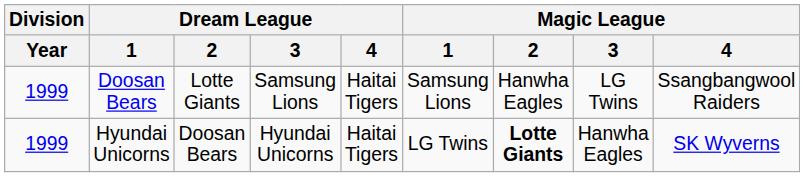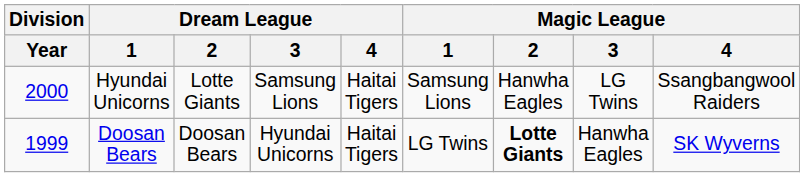(47, 92) 1999 -> (47, 92) 2000
(131, 92) Doosan Bears -> (131, 92) Hyundai Unicorns
(131, 144) Hyundai Unicorns -> (131, 144) Doosan Bears
